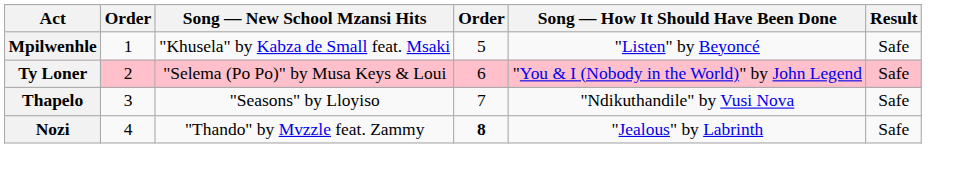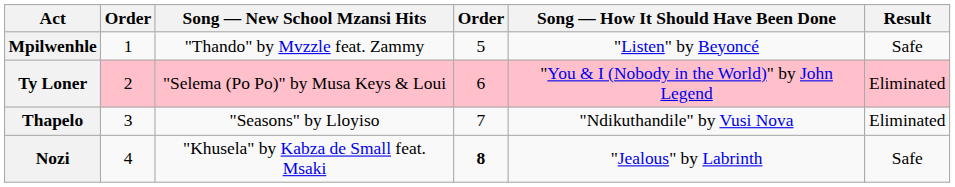(305, 45) "Khusela" by Kabza de Small feat. Msaki -> (304, 45) "Thando" by Mvzzle feat. Zammy
(894, 73) Safe -> (907, 83) Eliminated
(894, 101) Safe -> (907, 120) Eliminated
(305, 128) "Thando" by Mvzzle feat. Zammy -> (304, 158) "Khusela" by Kabza de Small feat. Msaki
